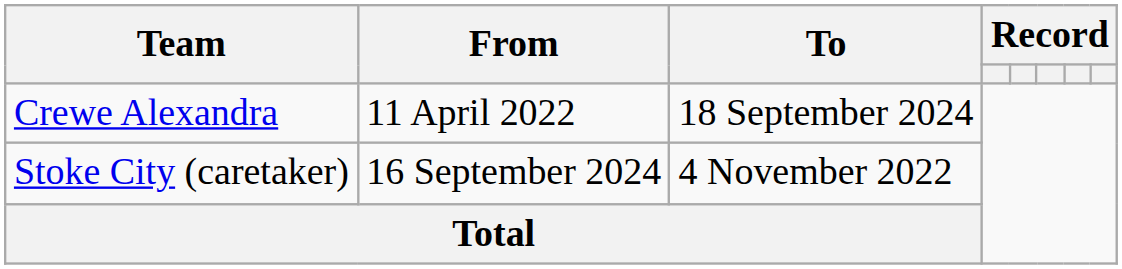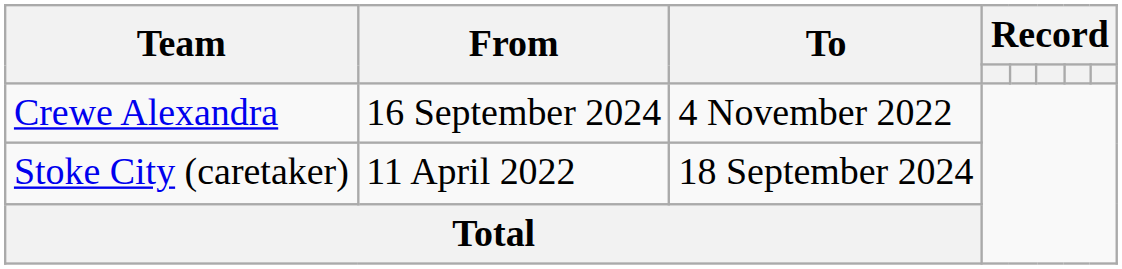(471, 112) 11 April 2022 -> (514, 112) 16 September 2024
(826, 112) 18 September 2024 -> (816, 112) 4 November 2022
(514, 172) 16 September 2024 -> (471, 172) 11 April 2022
(816, 172) 4 November 2022 -> (826, 172) 18 September 2024
